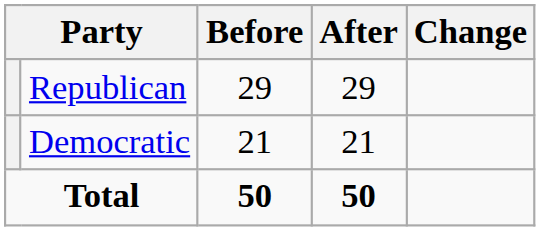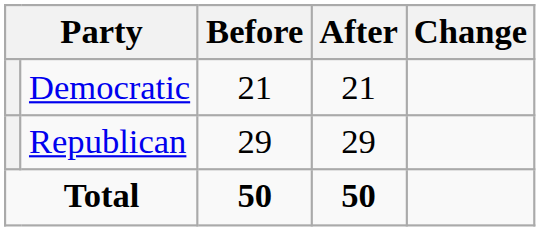rows swapped: (108, 86) <-> (110, 141)
